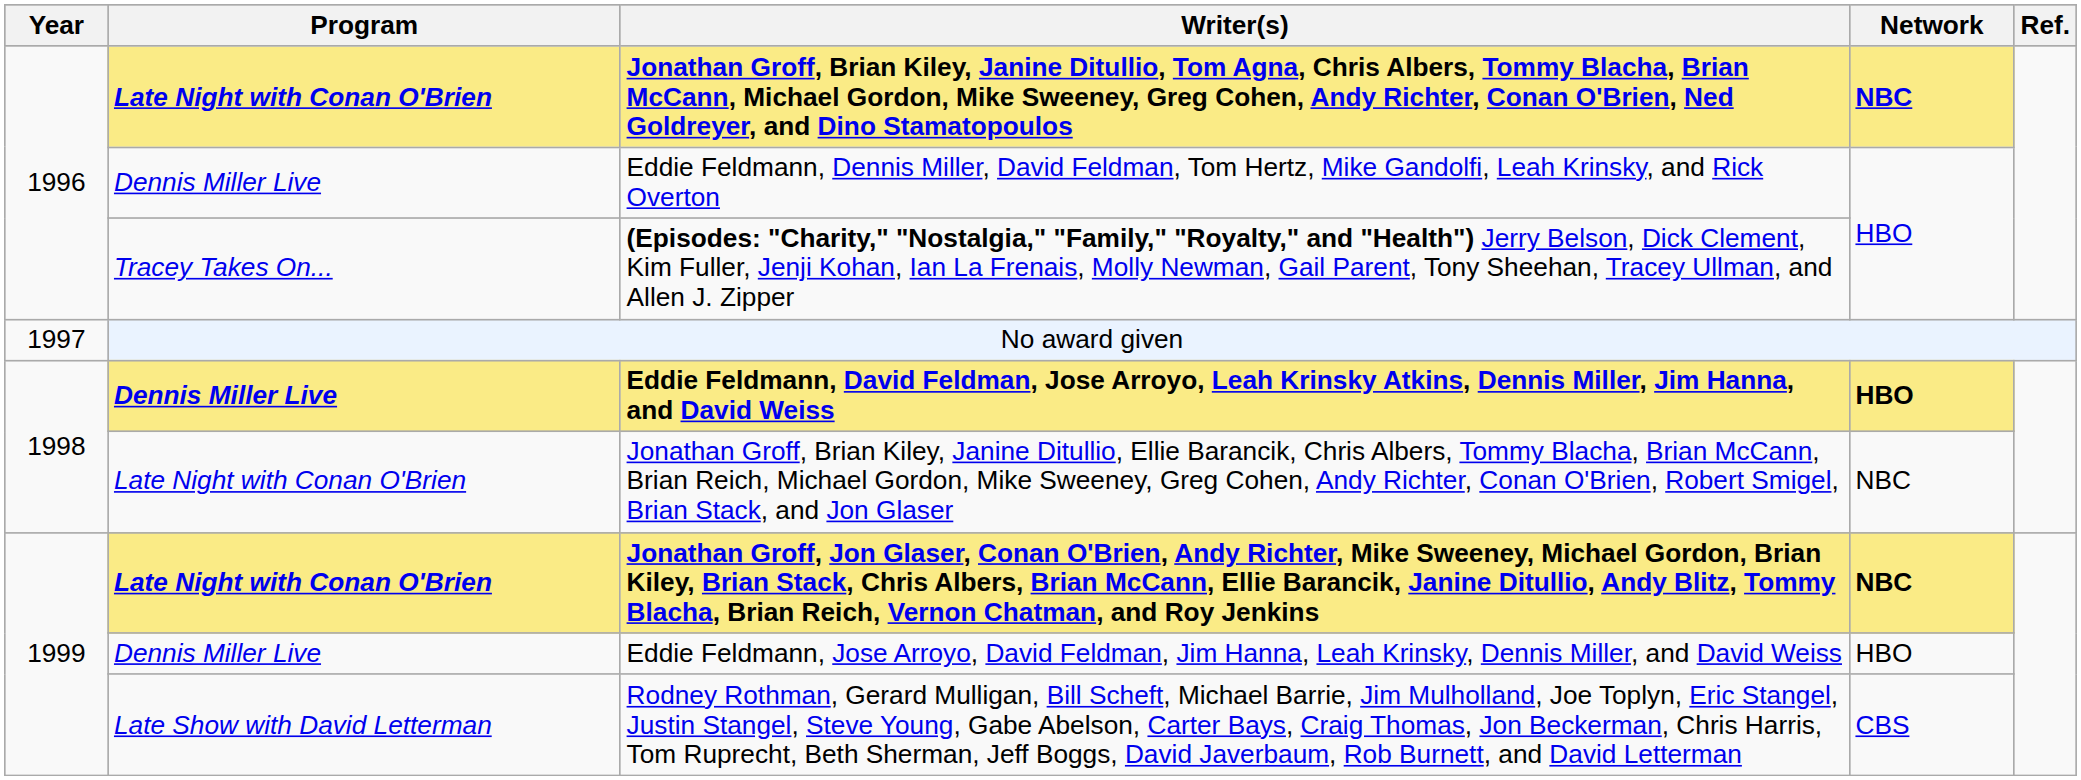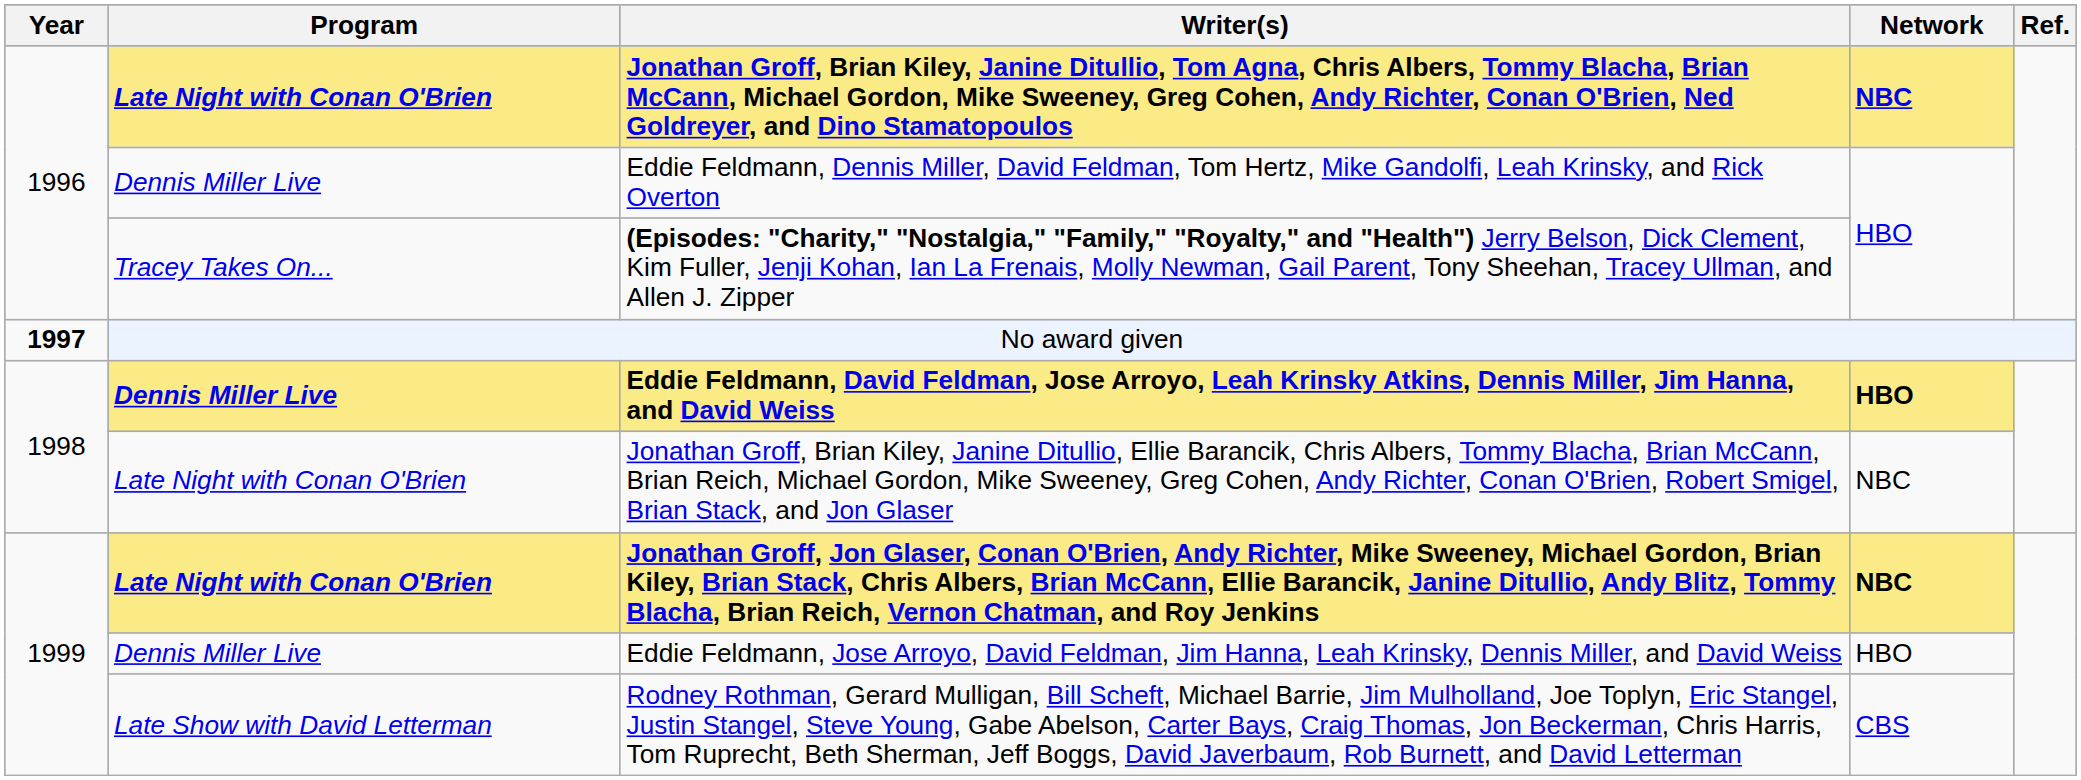(56, 339) normal -> (56, 339) bold
